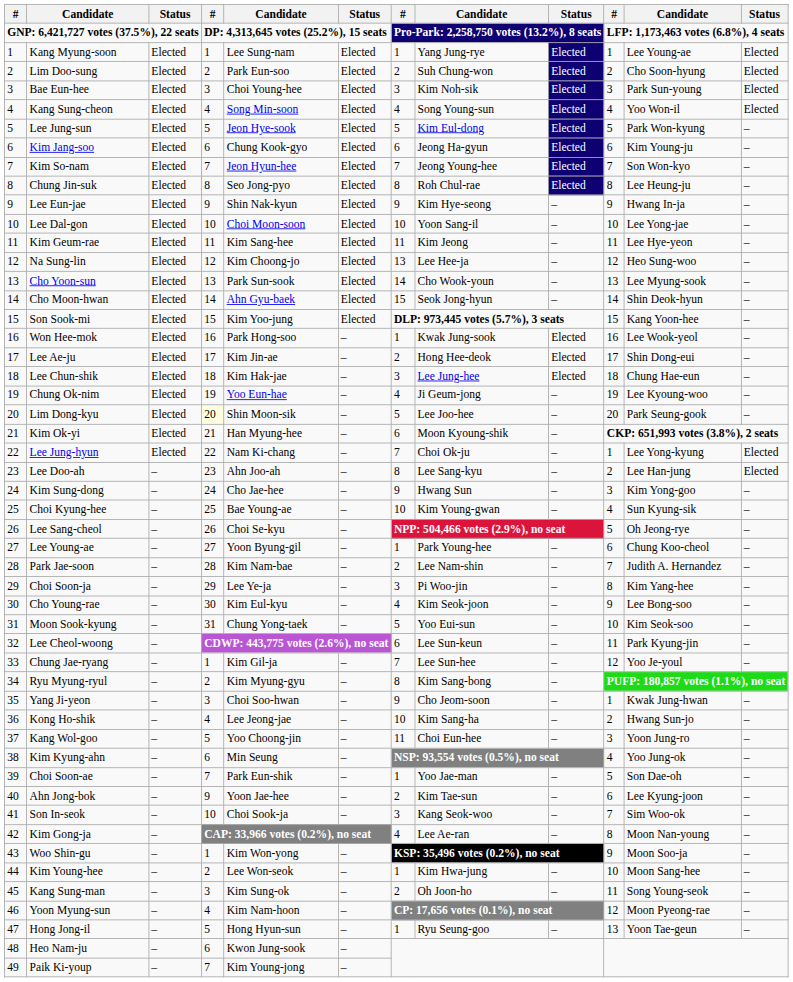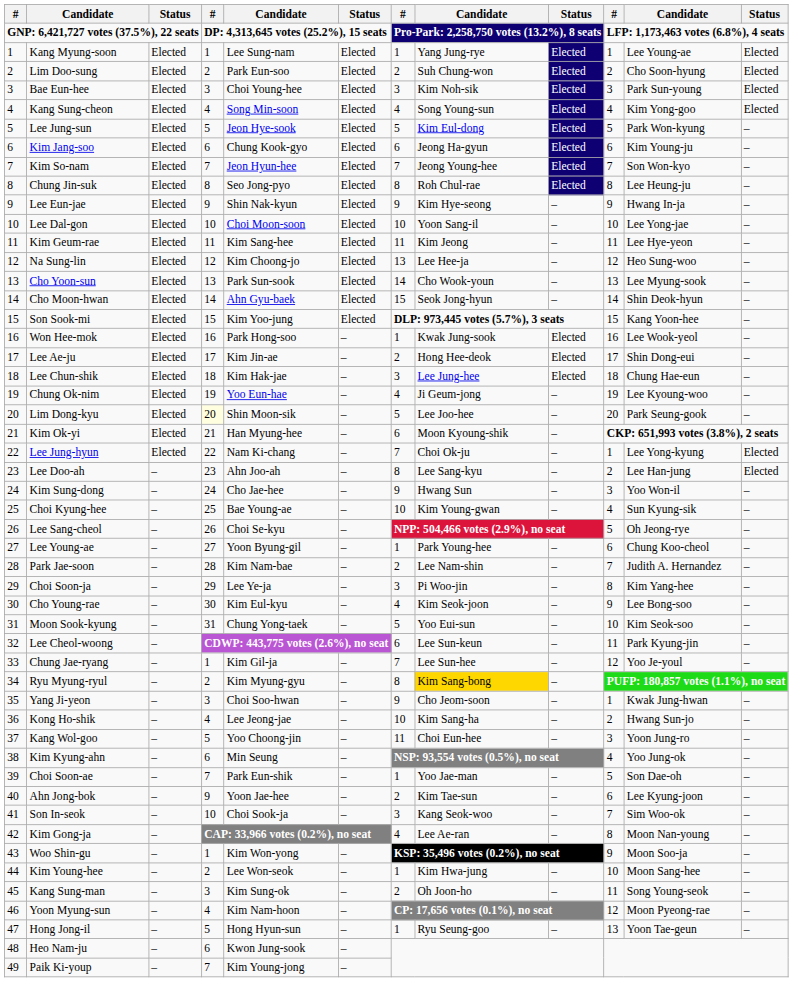(653, 108) Yoo Won-il -> (661, 108) Kim Yong-goo
(661, 490) Kim Yong-goo -> (653, 490) Yoo Won-il
(454, 681) no background -> (454, 681) gold background
